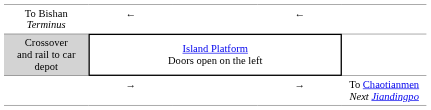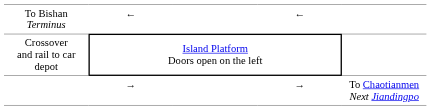(46, 54) lightgrey background -> (46, 54) no background
